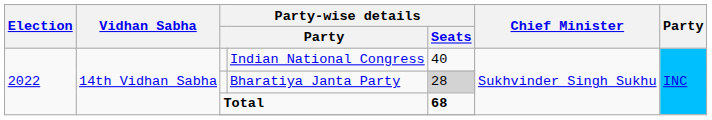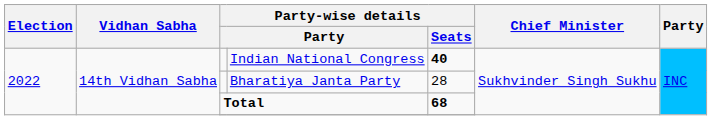(439, 60) normal -> (439, 60) bold
(439, 82) lightgrey background -> (439, 82) no background
